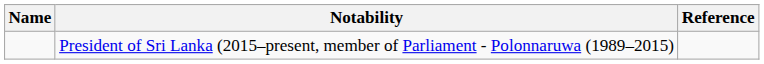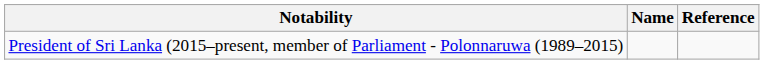columns swapped: (30, 18) <-> (367, 18)
